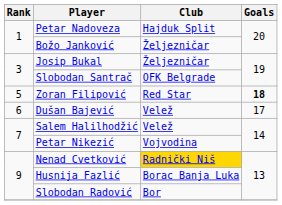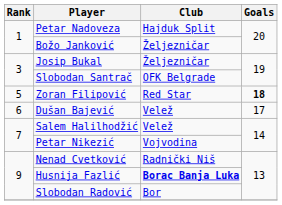(179, 159) gold background -> (179, 159) no background
(191, 176) normal -> (191, 176) bold
